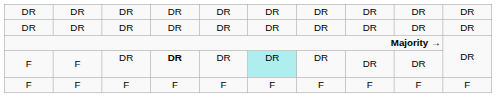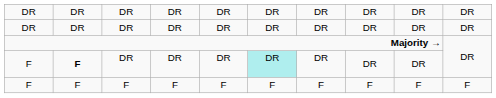(77, 64) normal -> (77, 64) bold
(175, 58) bold -> (175, 58) normal
